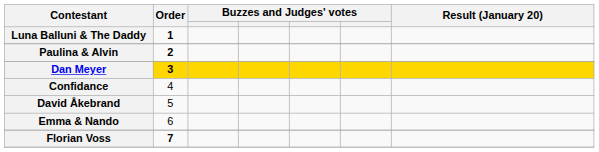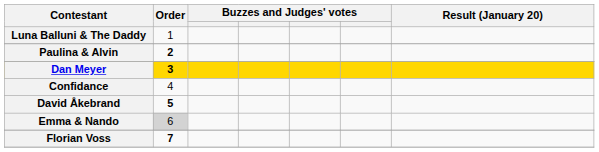(170, 35) bold -> (170, 35) normal
(170, 104) normal -> (170, 104) bold
(170, 121) no background -> (170, 121) lightgrey background
